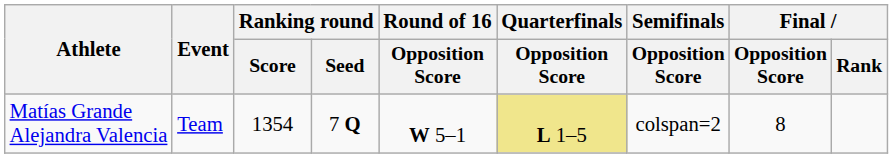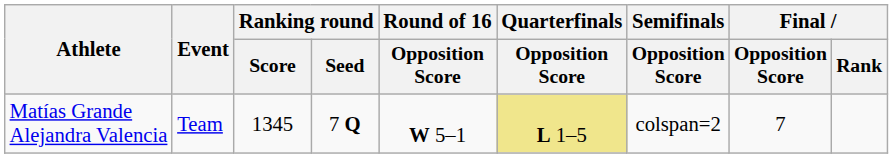(272, 123) 1354 -> (272, 123) 1345
(780, 123) 8 -> (780, 123) 7
